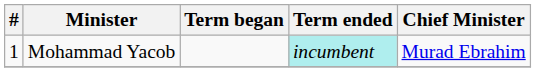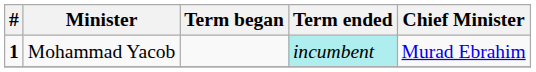(14, 50) normal -> (14, 50) bold
